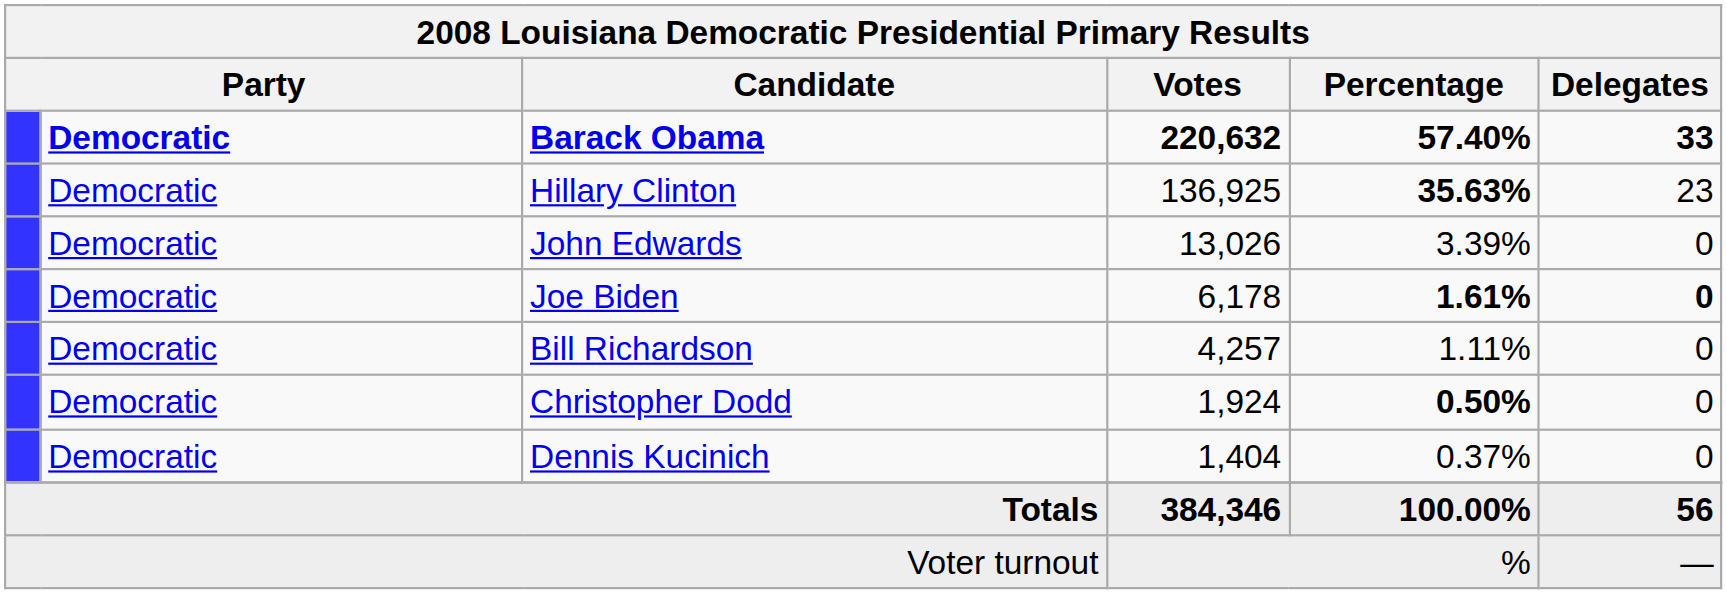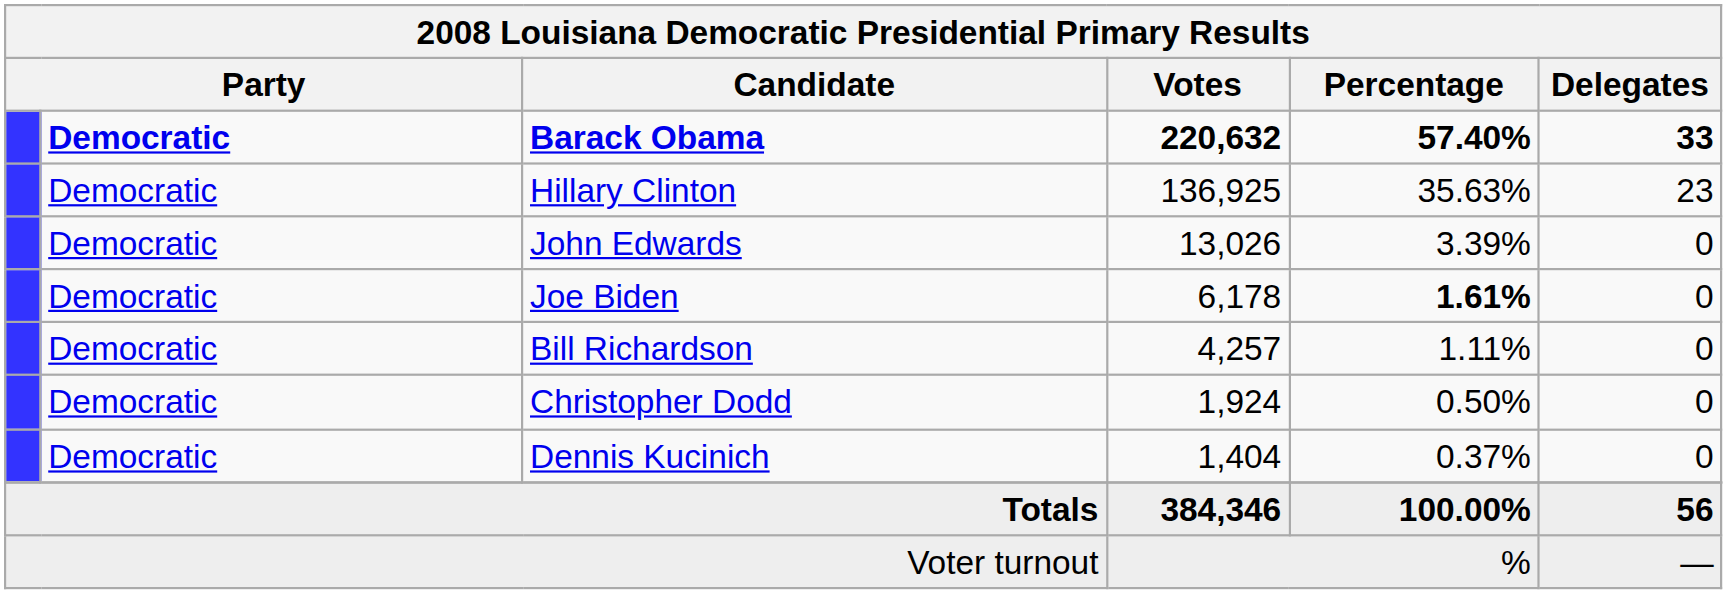(1474, 191) bold -> (1474, 191) normal
(1704, 296) bold -> (1704, 296) normal
(1483, 402) bold -> (1483, 402) normal
